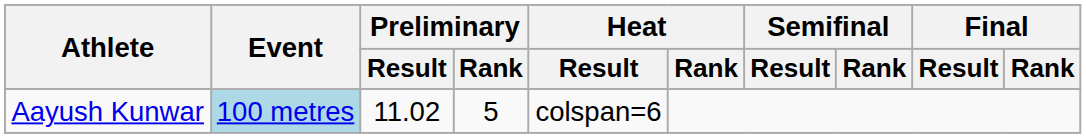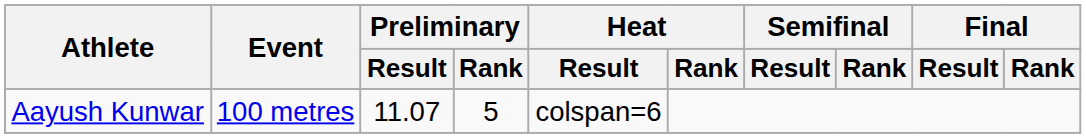(286, 112) lightblue background -> (286, 112) no background
(407, 112) 11.02 -> (407, 112) 11.07
